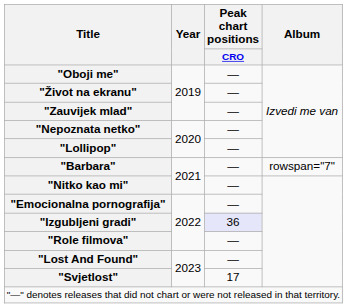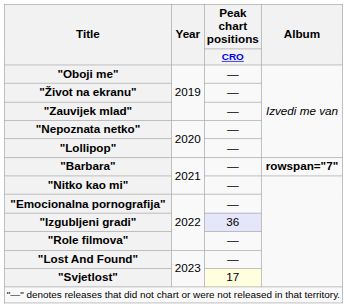(302, 166) normal -> (302, 166) bold
(233, 277) no background -> (233, 277) lightyellow background
